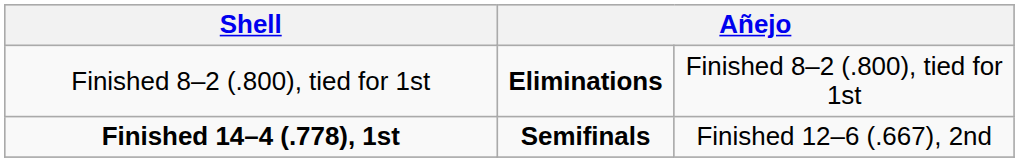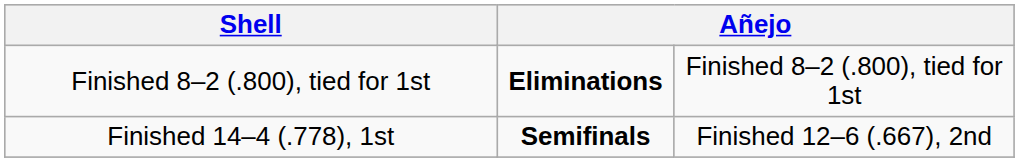(251, 136) bold -> (251, 136) normal
